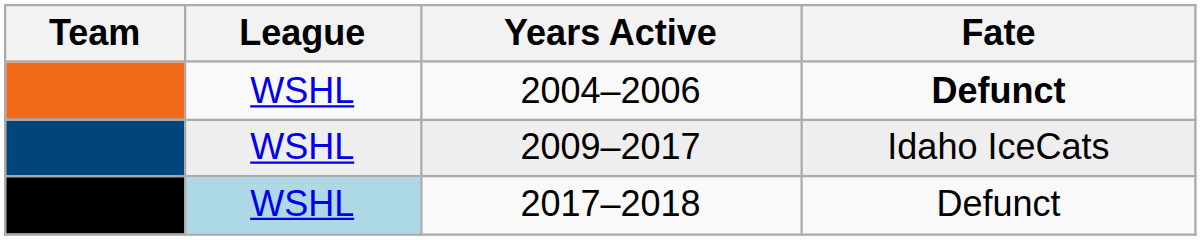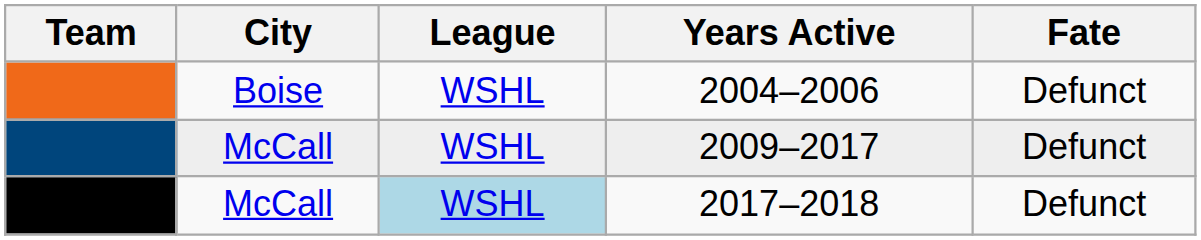+ column: (278, 33)
(998, 90) bold -> (1084, 90) normal
(998, 147) Idaho IceCats -> (1084, 147) Defunct
